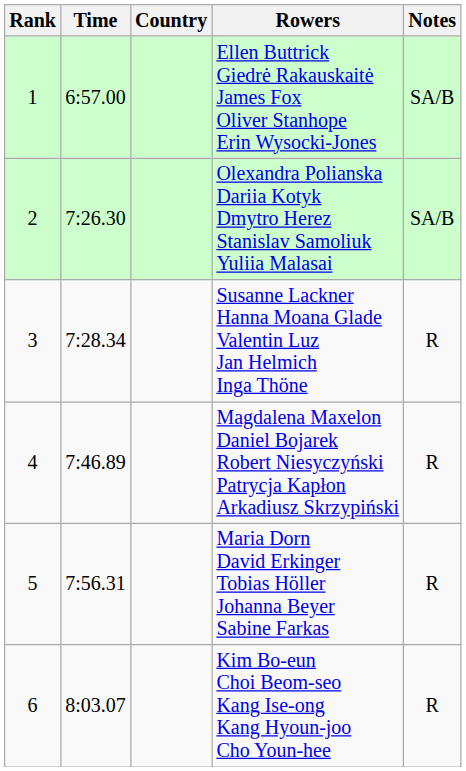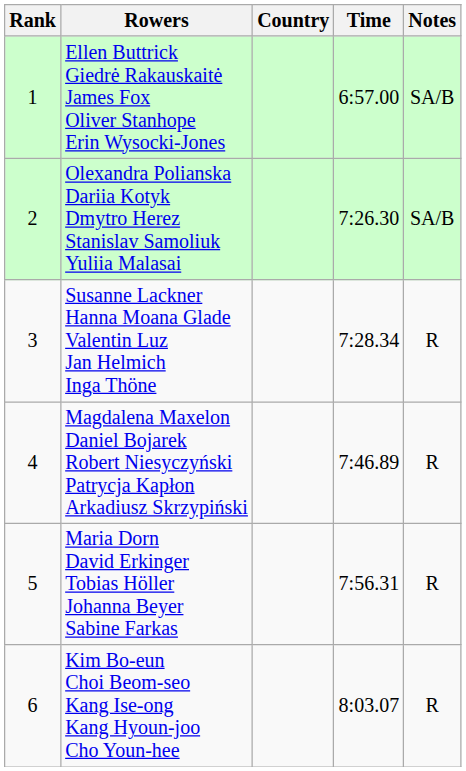columns swapped: (308, 20) <-> (95, 20)
